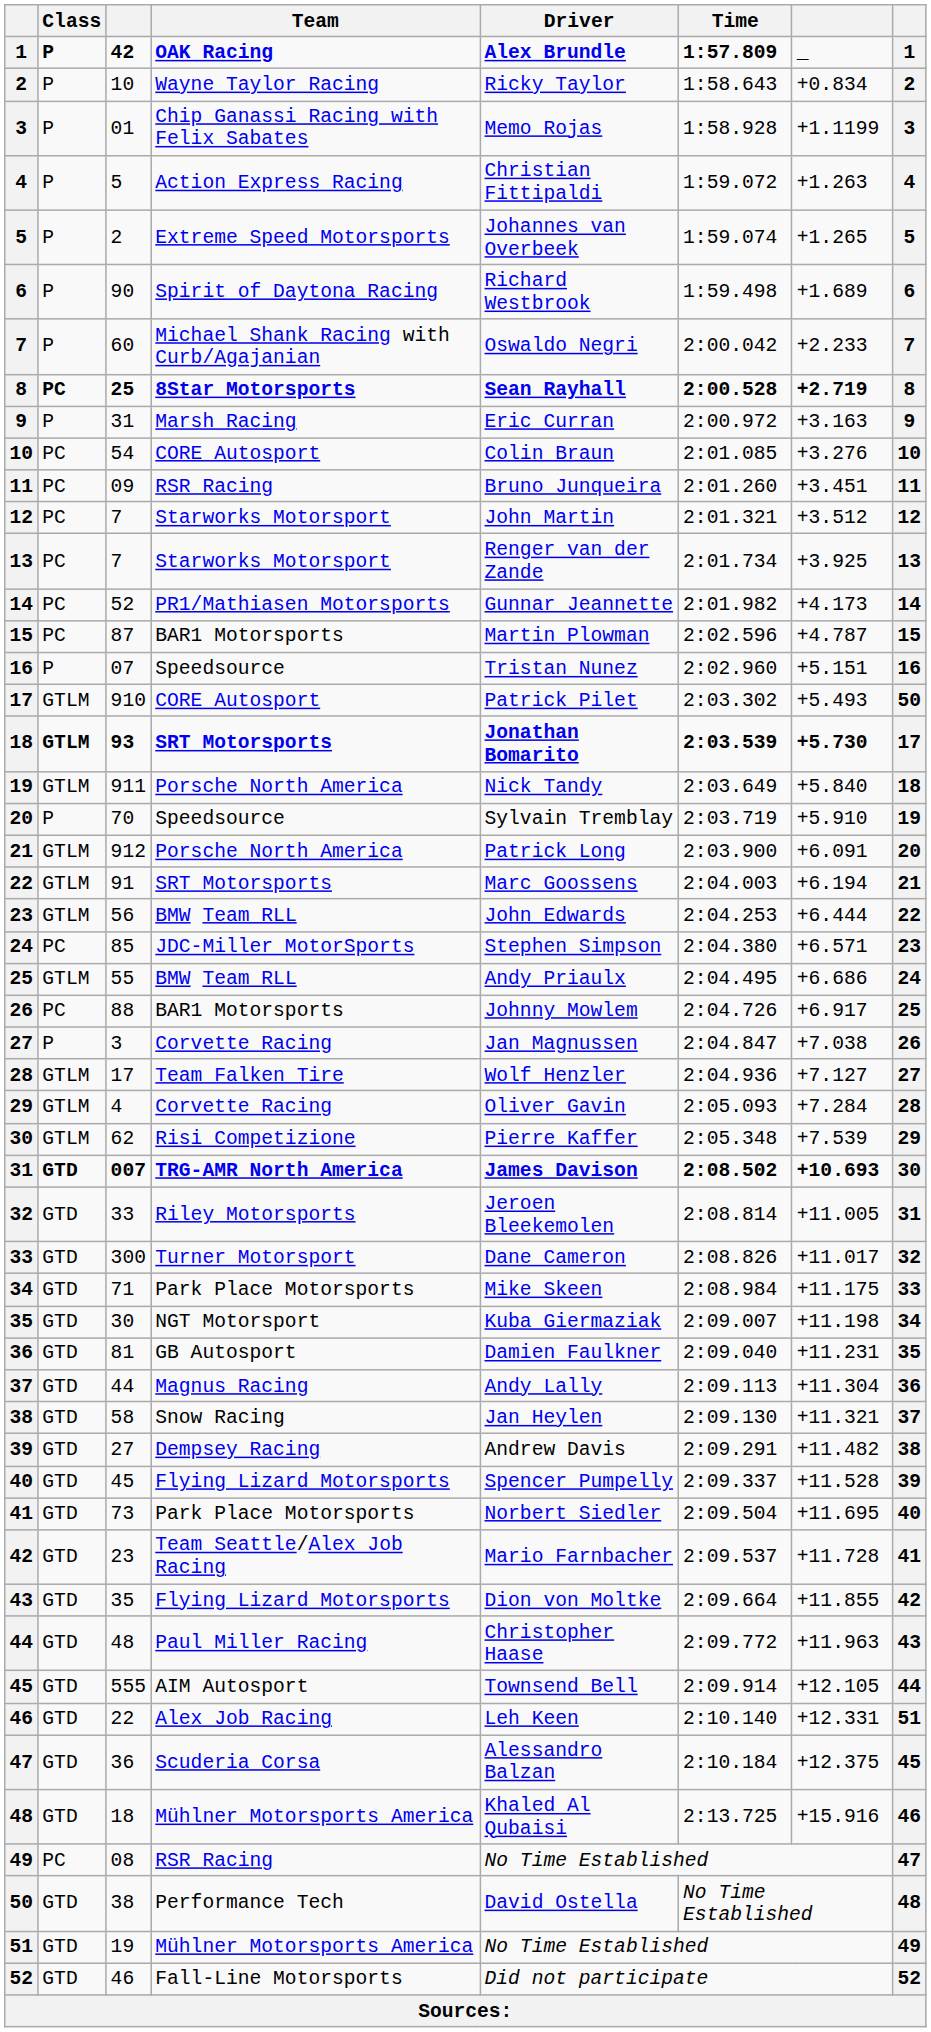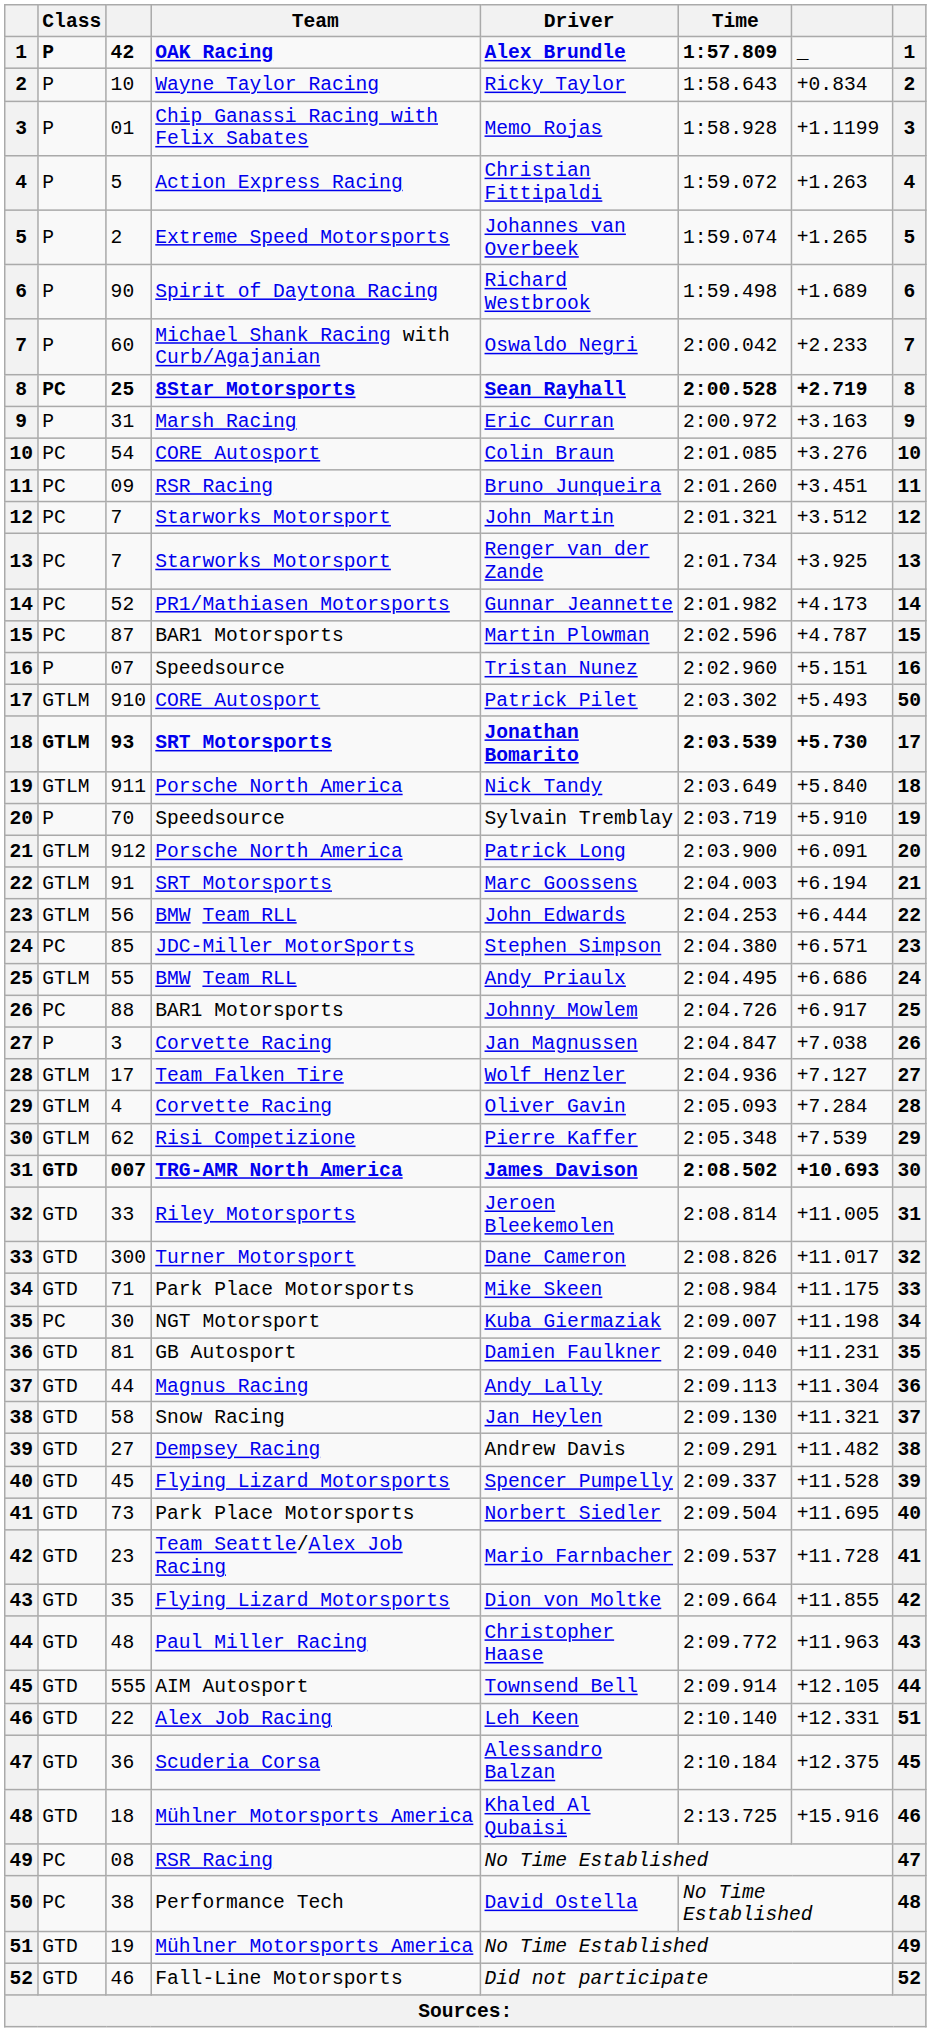(60, 1322) GTD -> (54, 1322) PC
(60, 1904) GTD -> (54, 1904) PC
